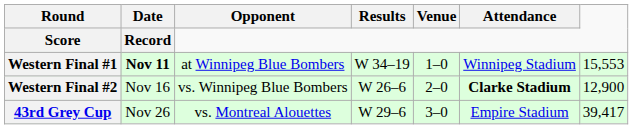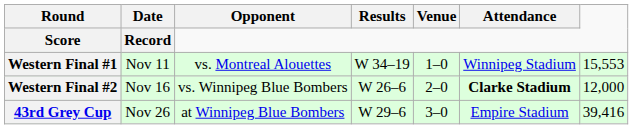(148, 64) bold -> (148, 64) normal
(263, 64) at Winnipeg Blue Bombers -> (263, 64) vs. Montreal Alouettes
(603, 87) 12,900 -> (603, 87) 12,000
(263, 111) vs. Montreal Alouettes -> (263, 111) at Winnipeg Blue Bombers
(603, 111) 39,417 -> (603, 111) 39,416
